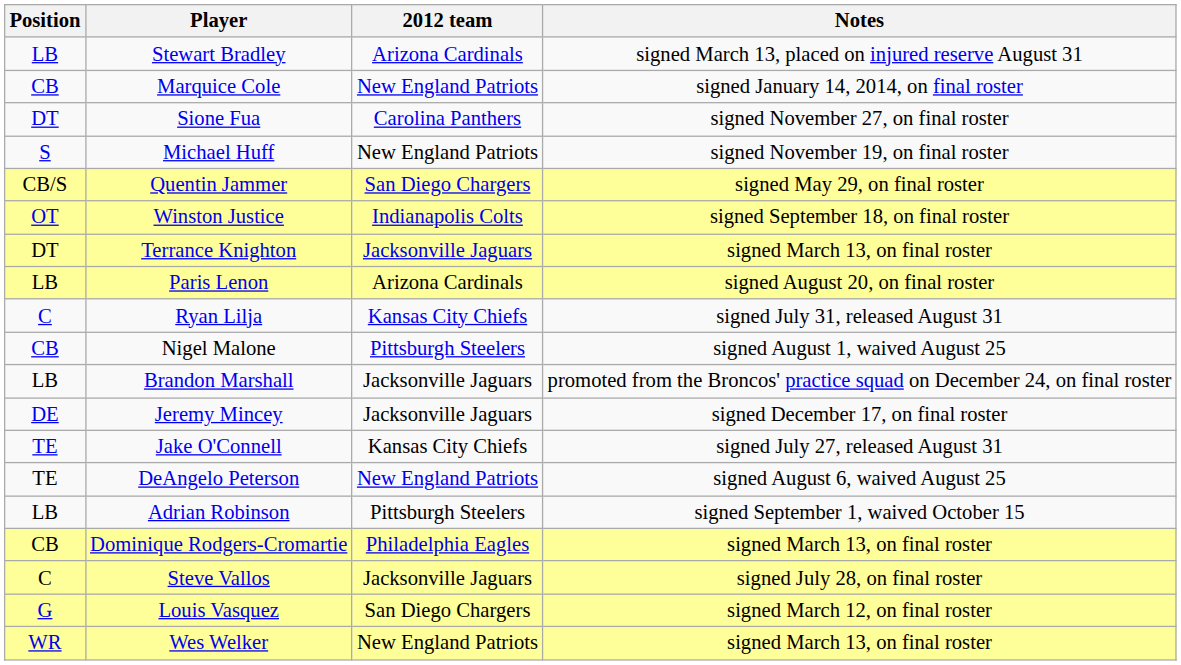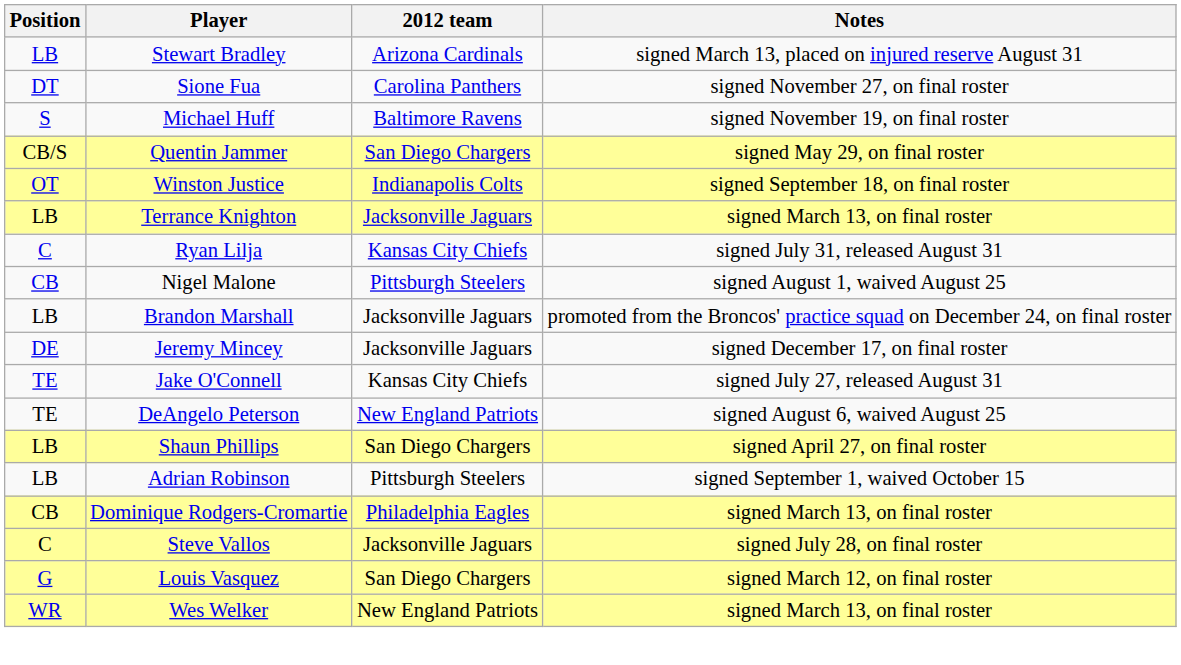- row: (219, 86)
(447, 151) New England Patriots -> (447, 119) Baltimore Ravens
(45, 250) DT -> (45, 217) LB
- row: (219, 282)
+ row: (219, 446)
